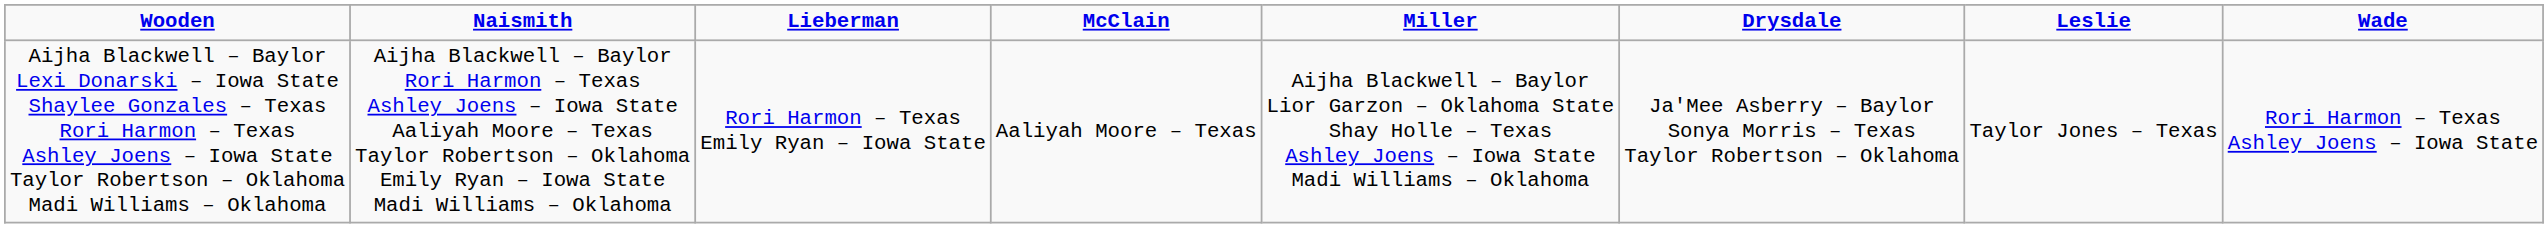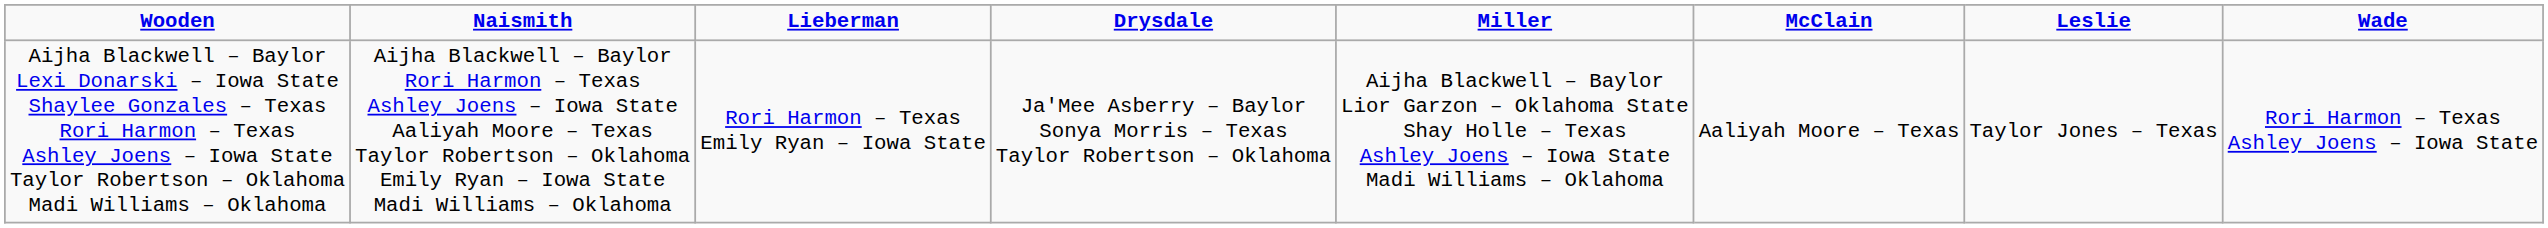columns swapped: (1792, 22) <-> (1126, 22)
